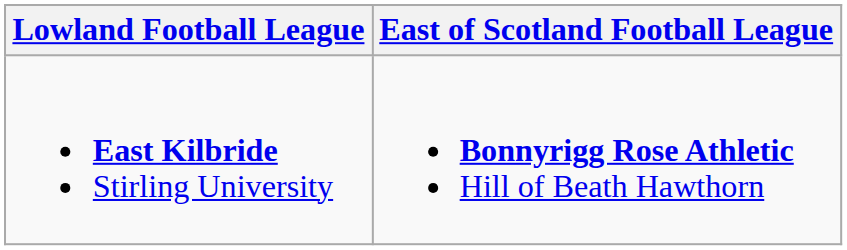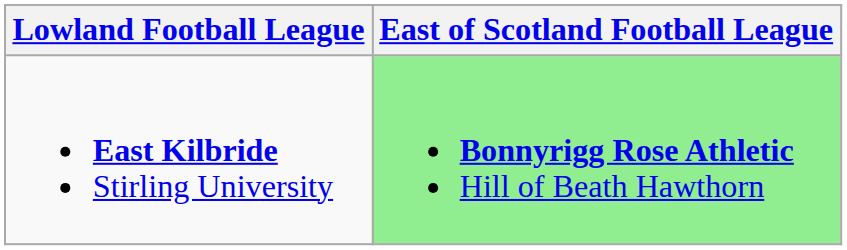(606, 168) no background -> (606, 168) lightgreen background
